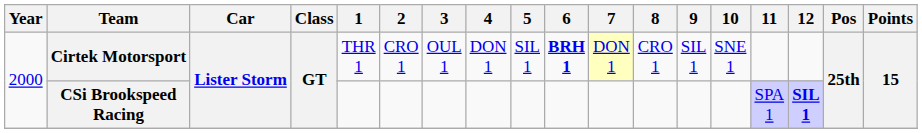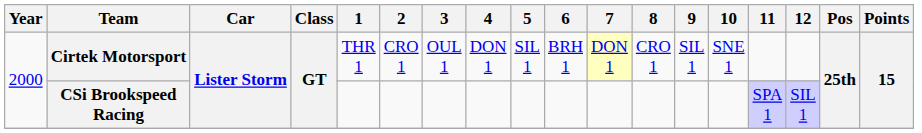(566, 56) bold -> (566, 56) normal
(806, 104) bold -> (803, 104) normal
